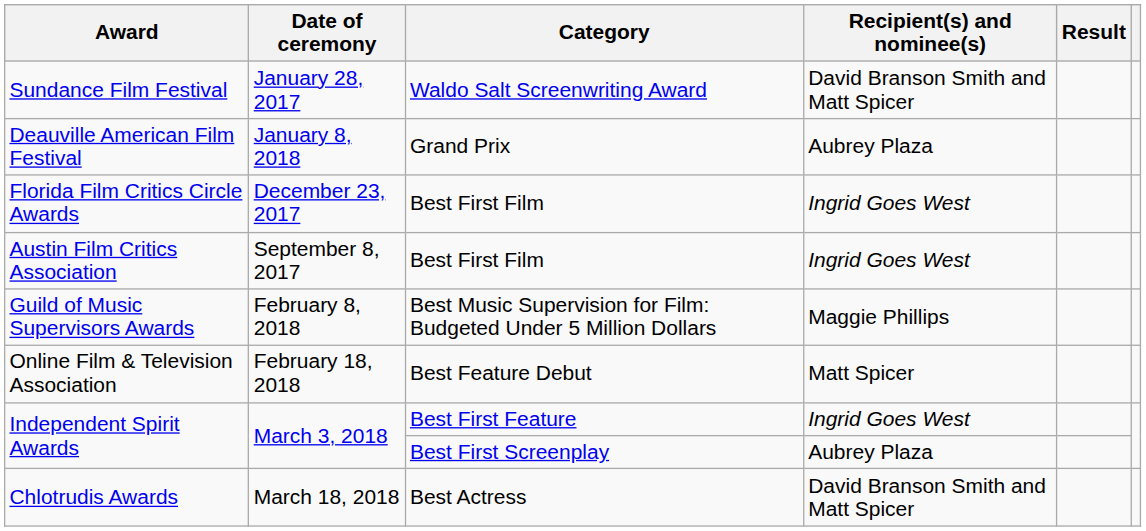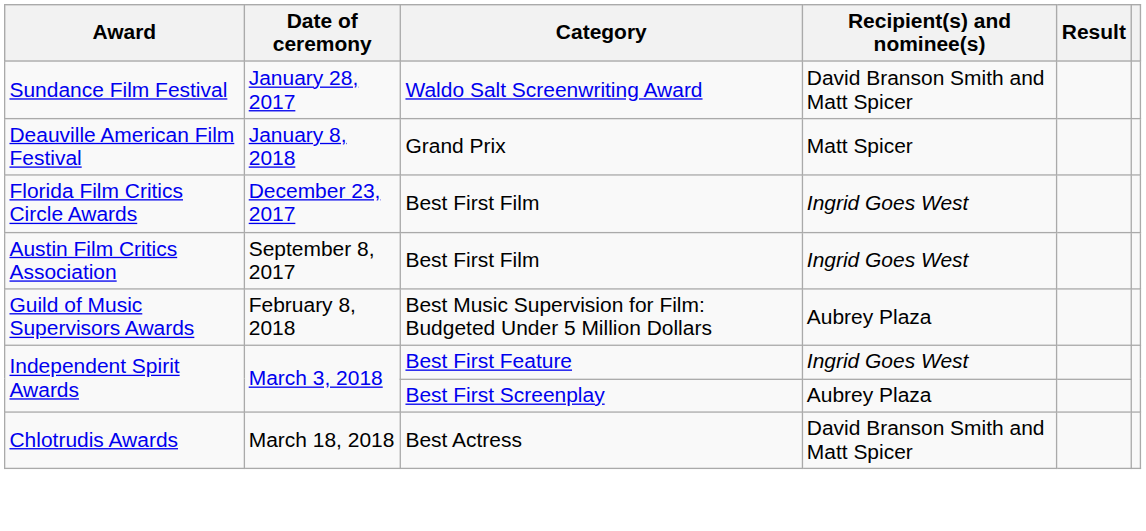(871, 146) Aubrey Plaza -> (860, 146) Matt Spicer
(879, 317) Maggie Phillips -> (869, 317) Aubrey Plaza
- row: (121, 373)
